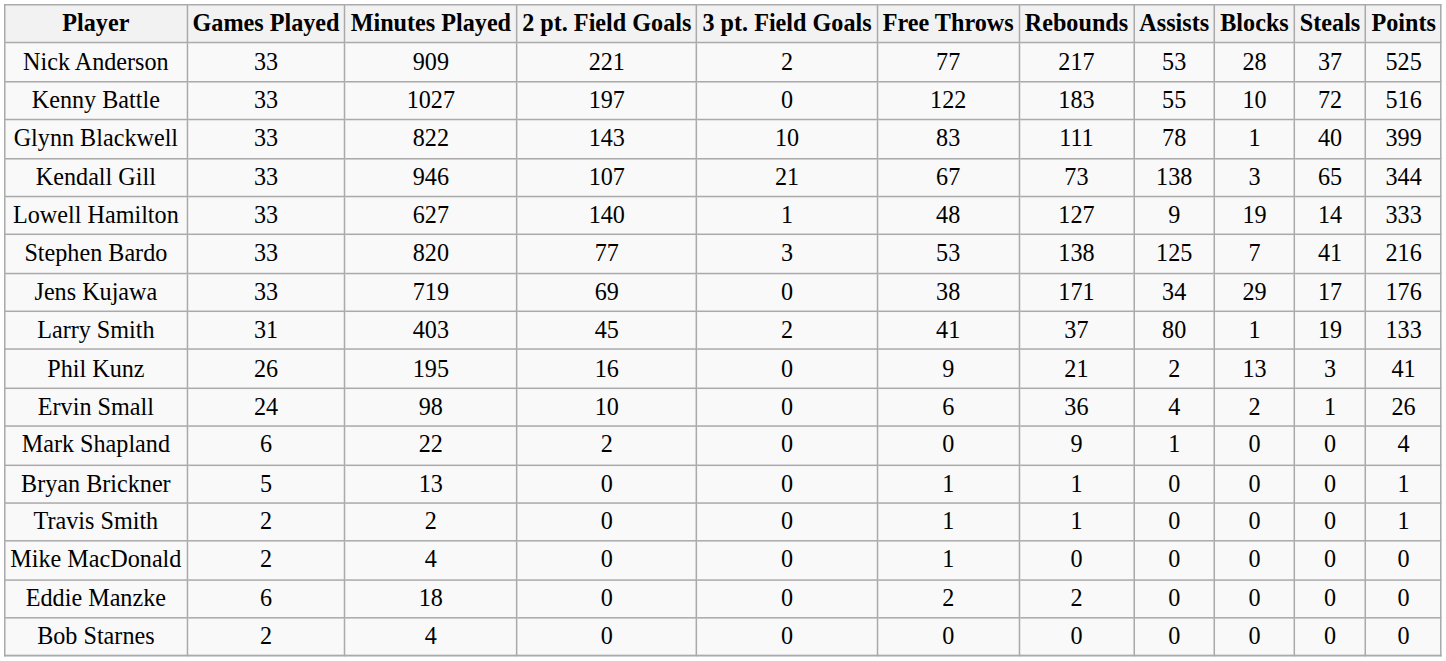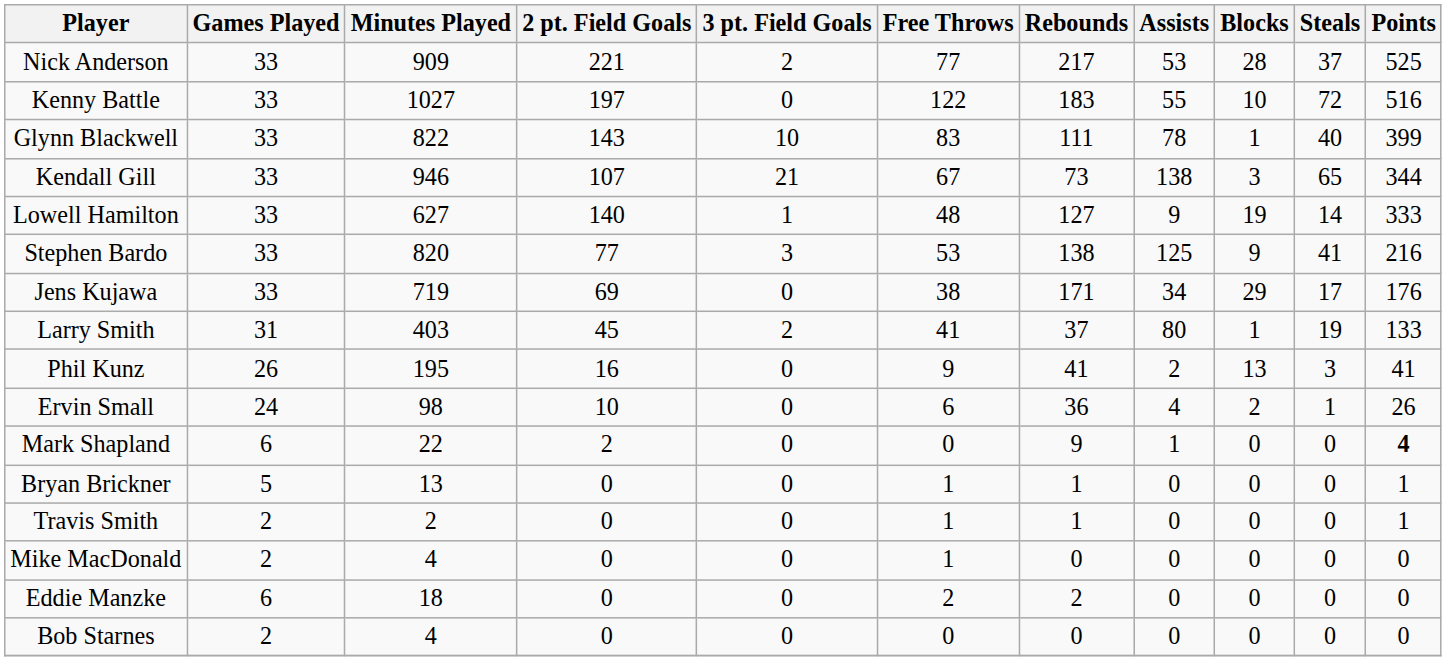(1254, 253) 7 -> (1254, 253) 9
(1076, 368) 21 -> (1076, 368) 41
(1404, 445) normal -> (1404, 445) bold
